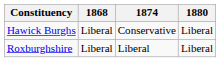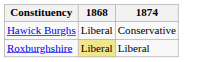- column: (197, 13)
(97, 48) no background -> (97, 48) khaki background
